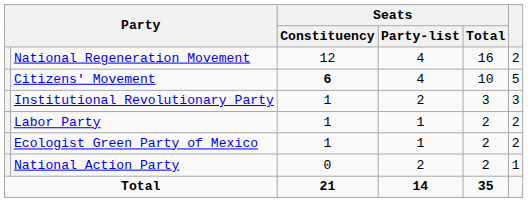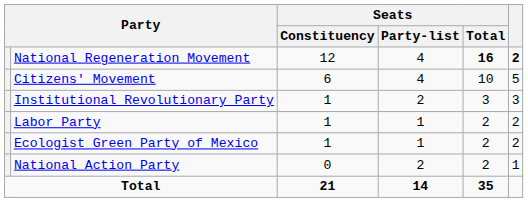(486, 58) normal -> (486, 58) bold
(516, 58) normal -> (516, 58) bold
(327, 79) bold -> (327, 79) normal
